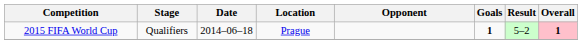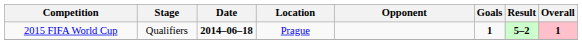(227, 30) normal -> (227, 30) bold
(522, 30) normal -> (522, 30) bold
